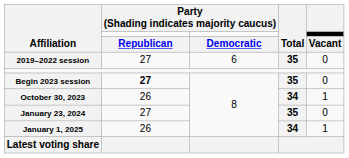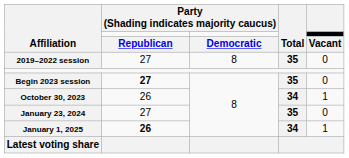(234, 60) 6 -> (234, 60) 8
(145, 129) normal -> (145, 129) bold
